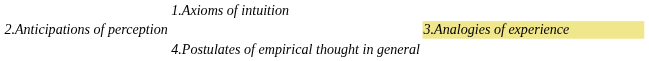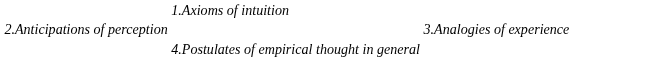(496, 29) khaki background -> (496, 29) no background
